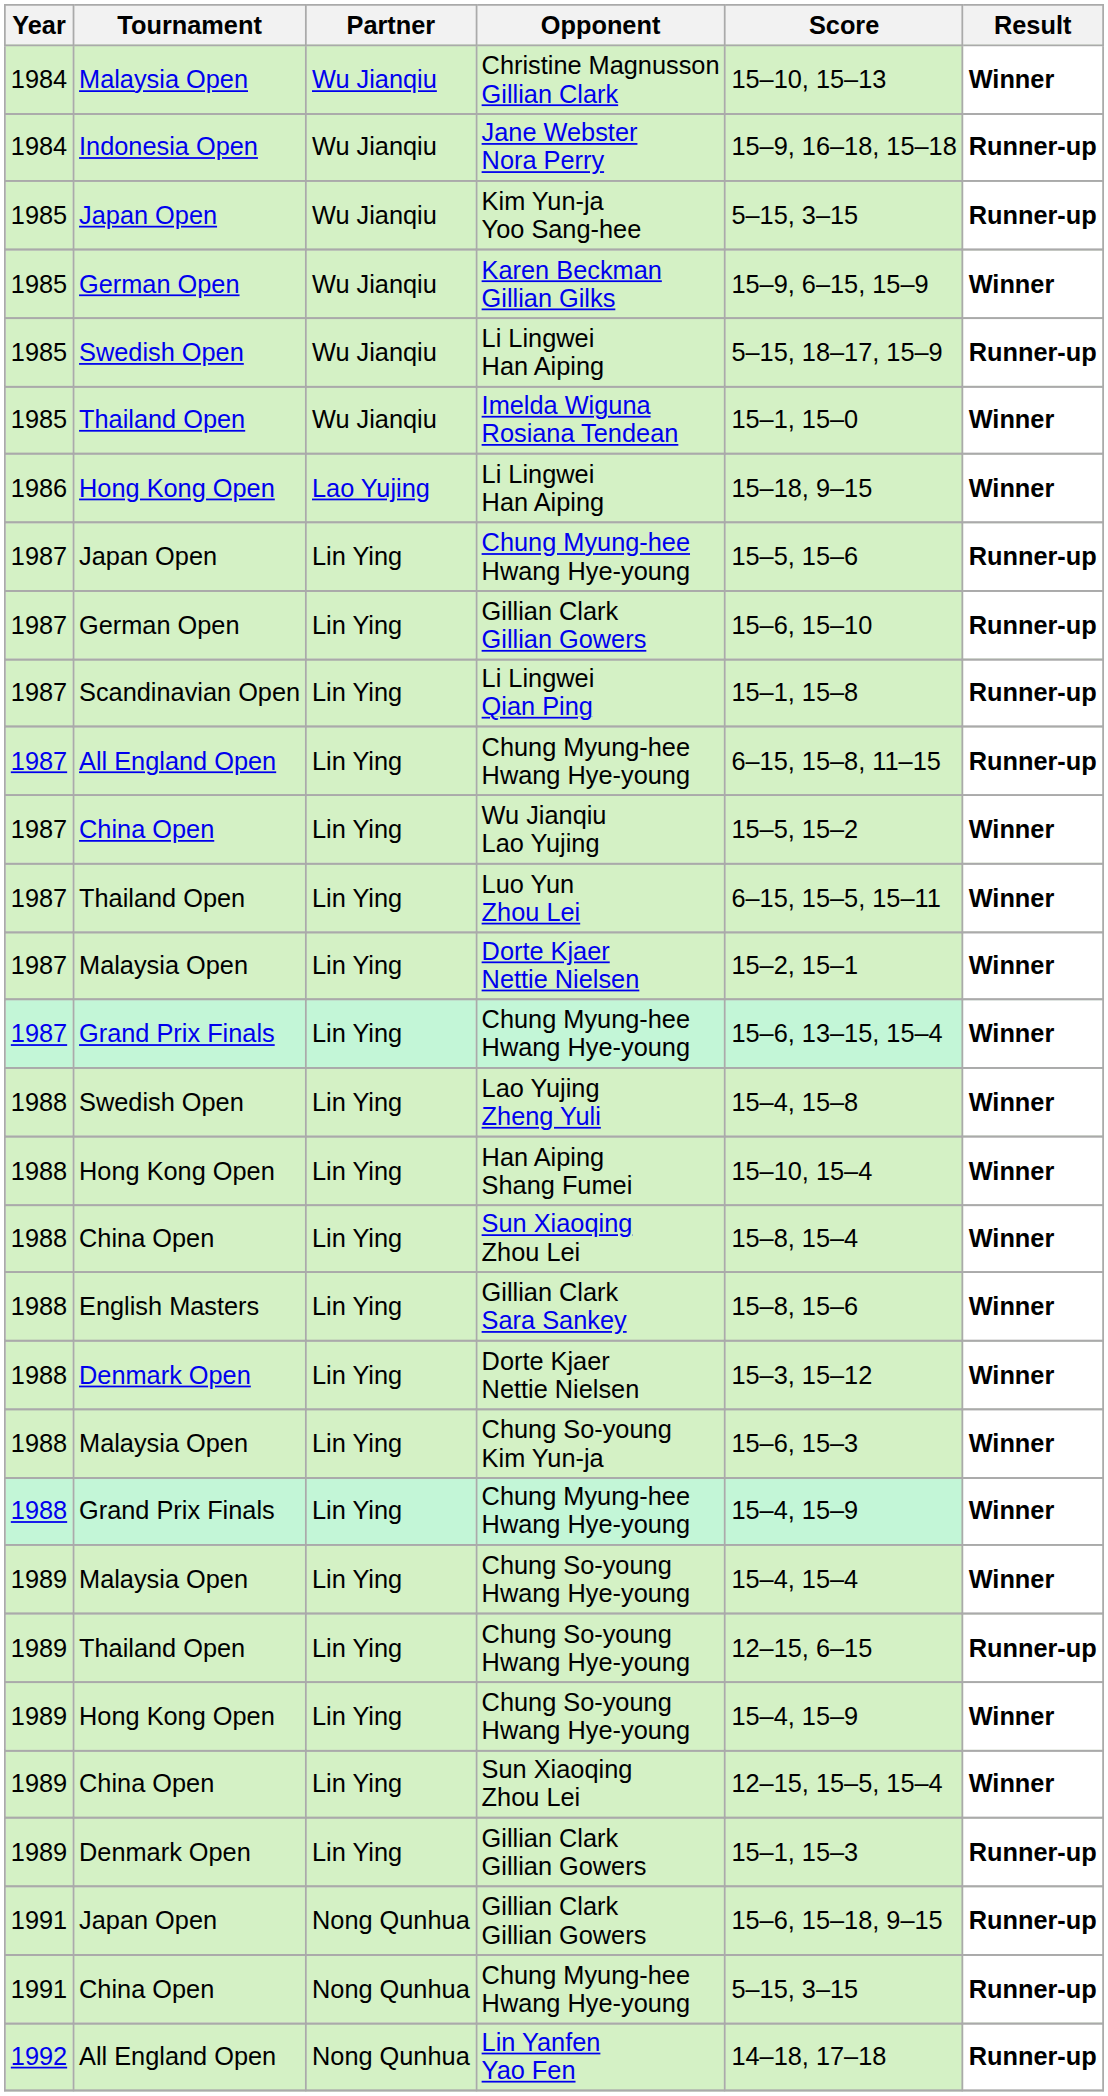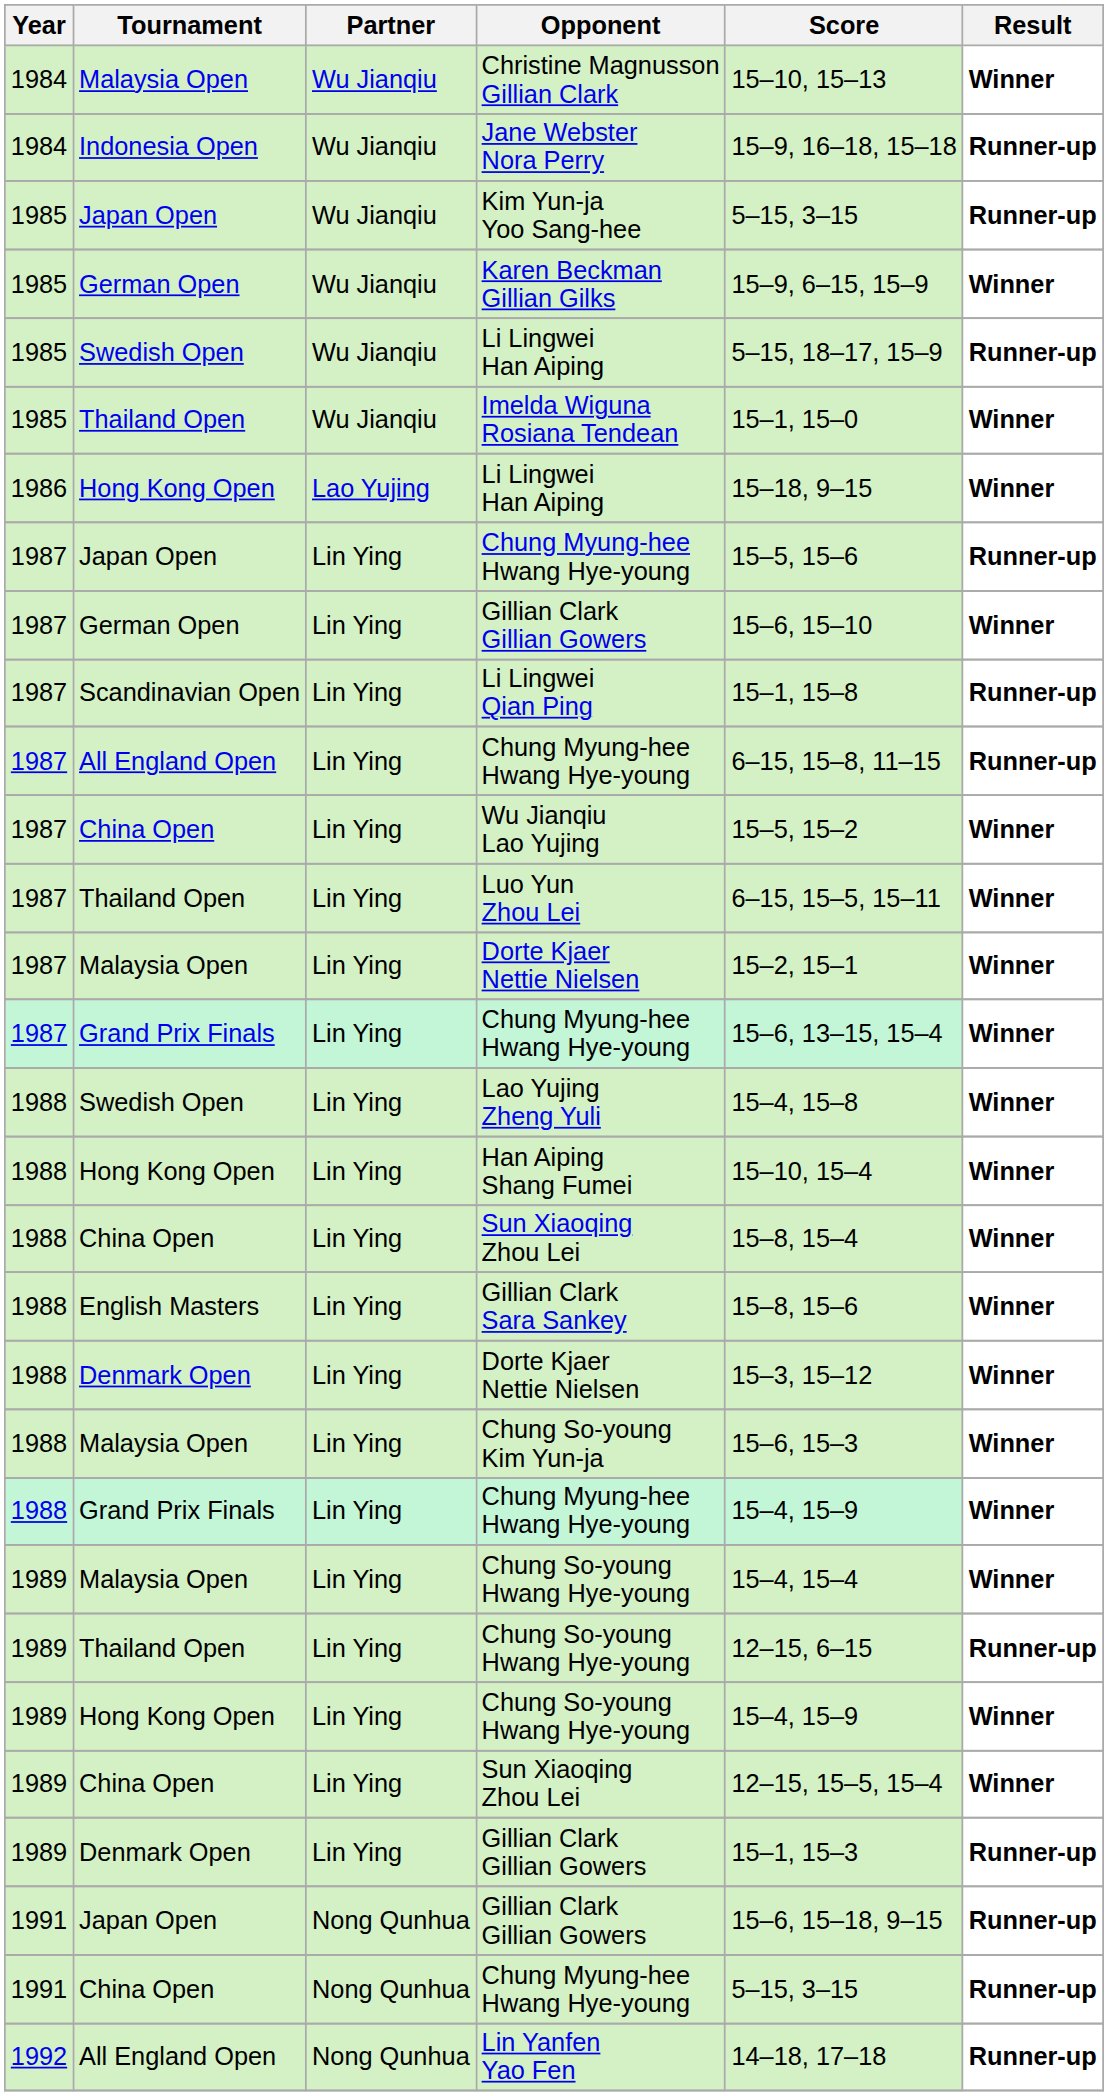(1033, 625) Runner-up -> (1011, 625) Winner
